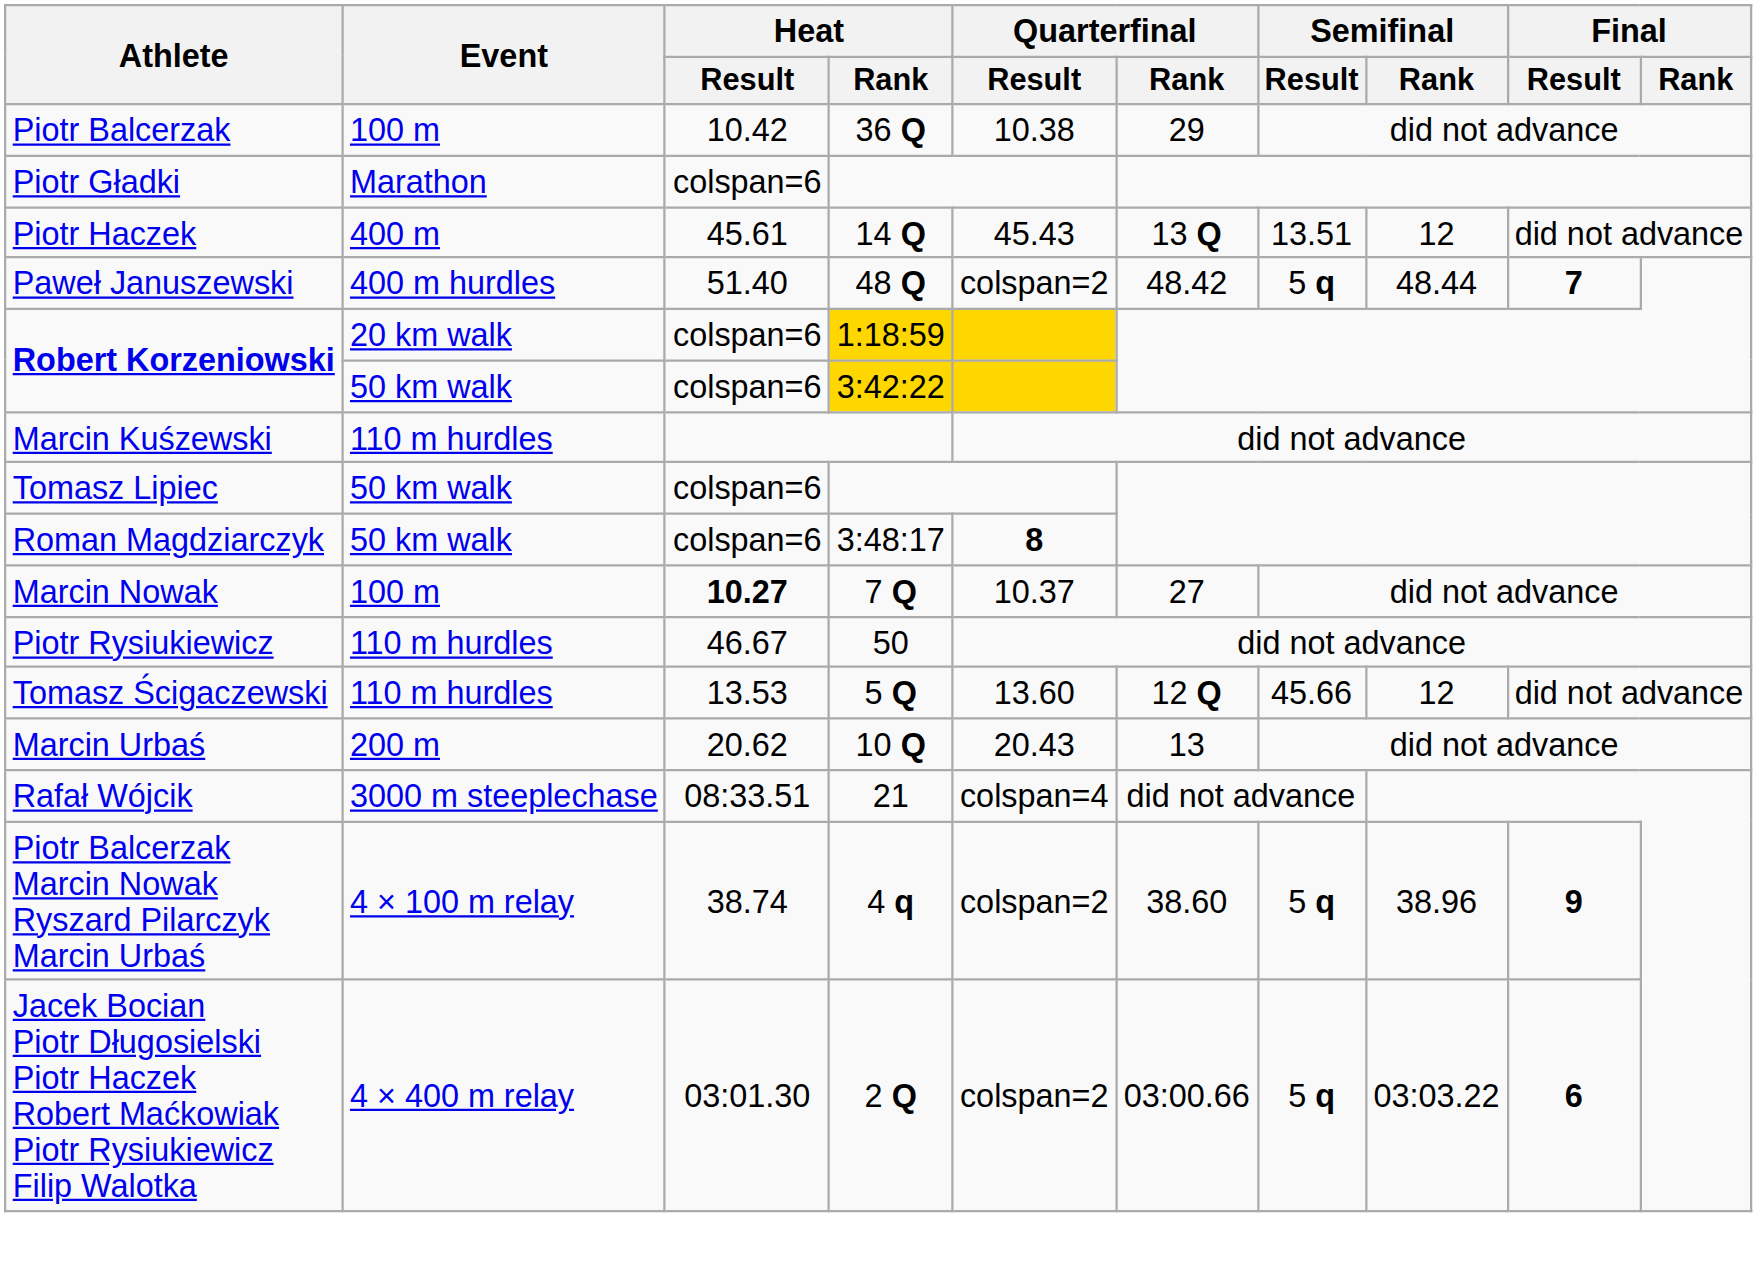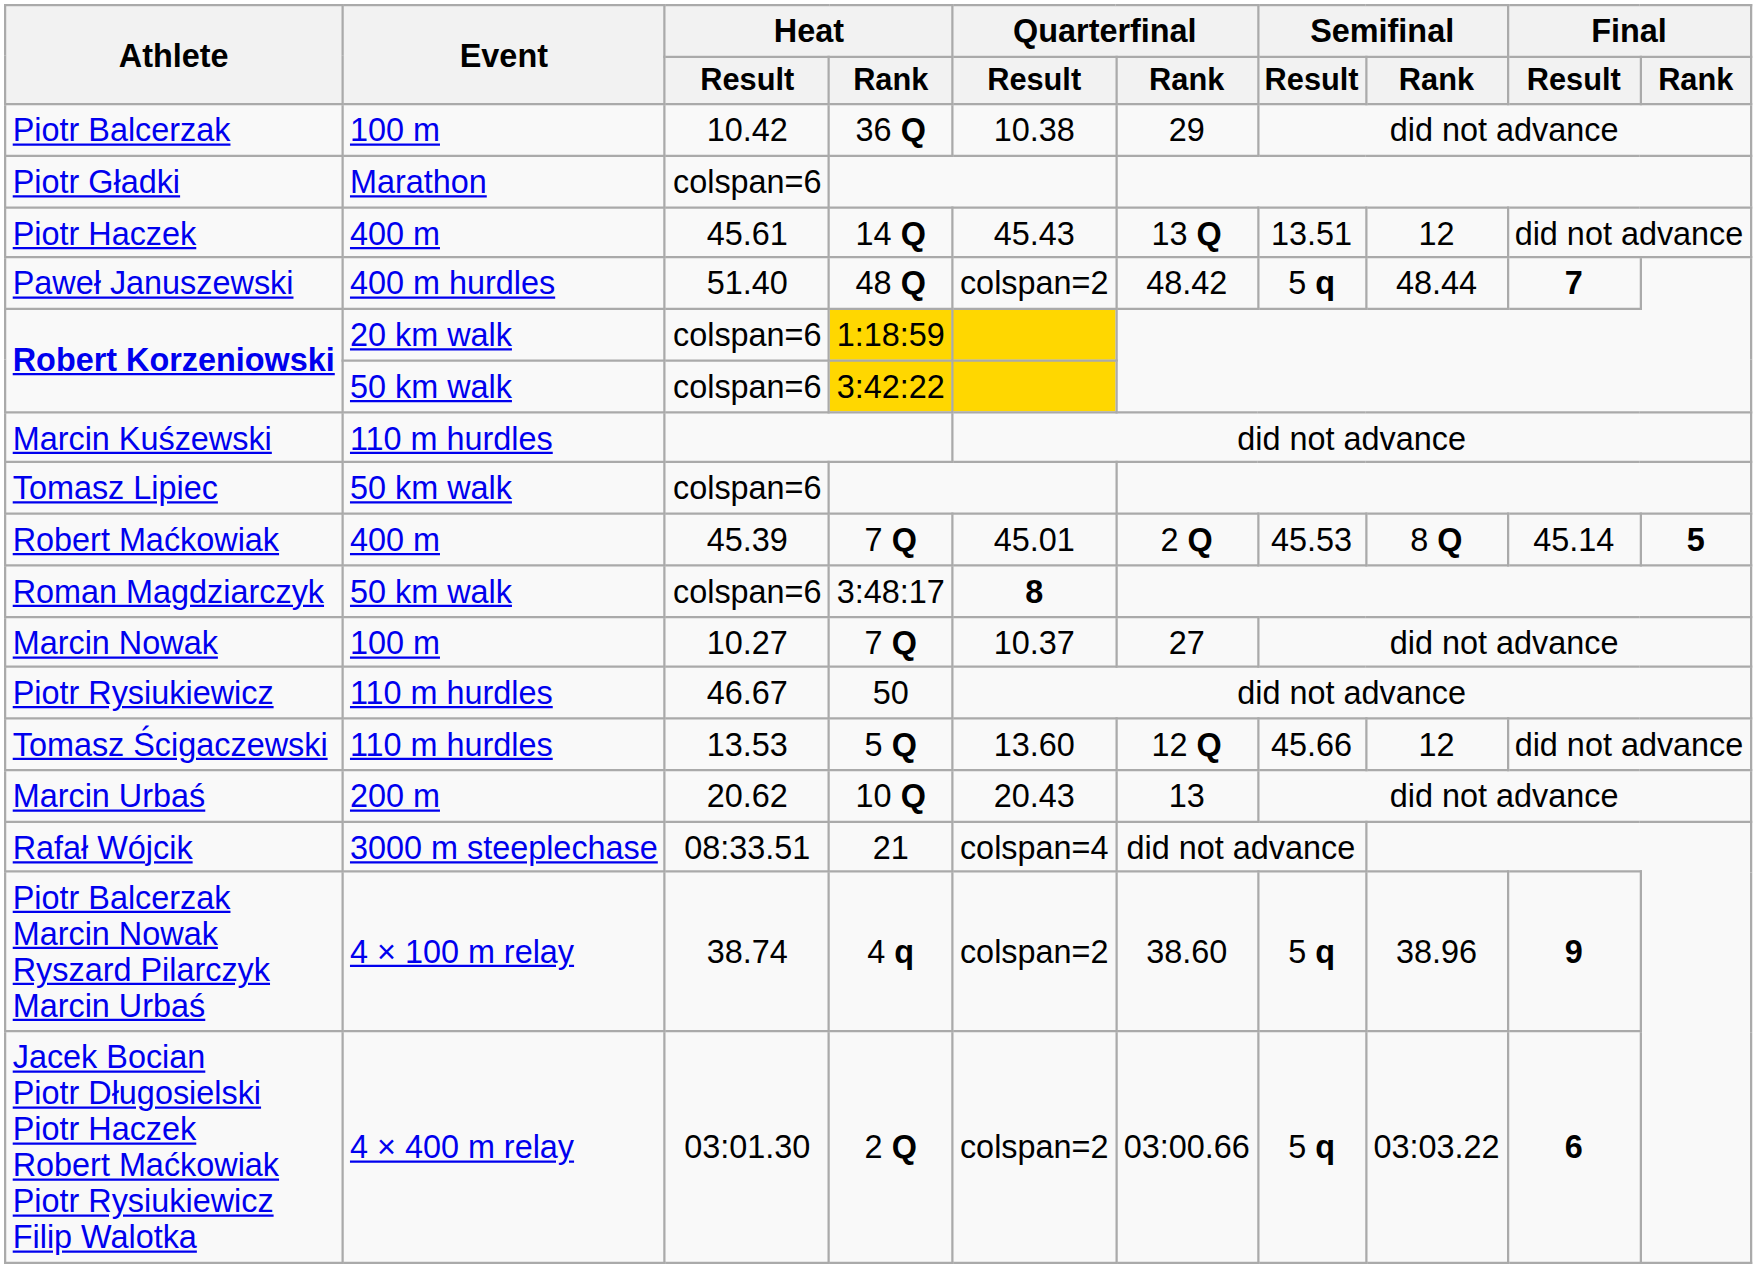+ row: (146, 540)
(747, 591) bold -> (747, 642) normal
